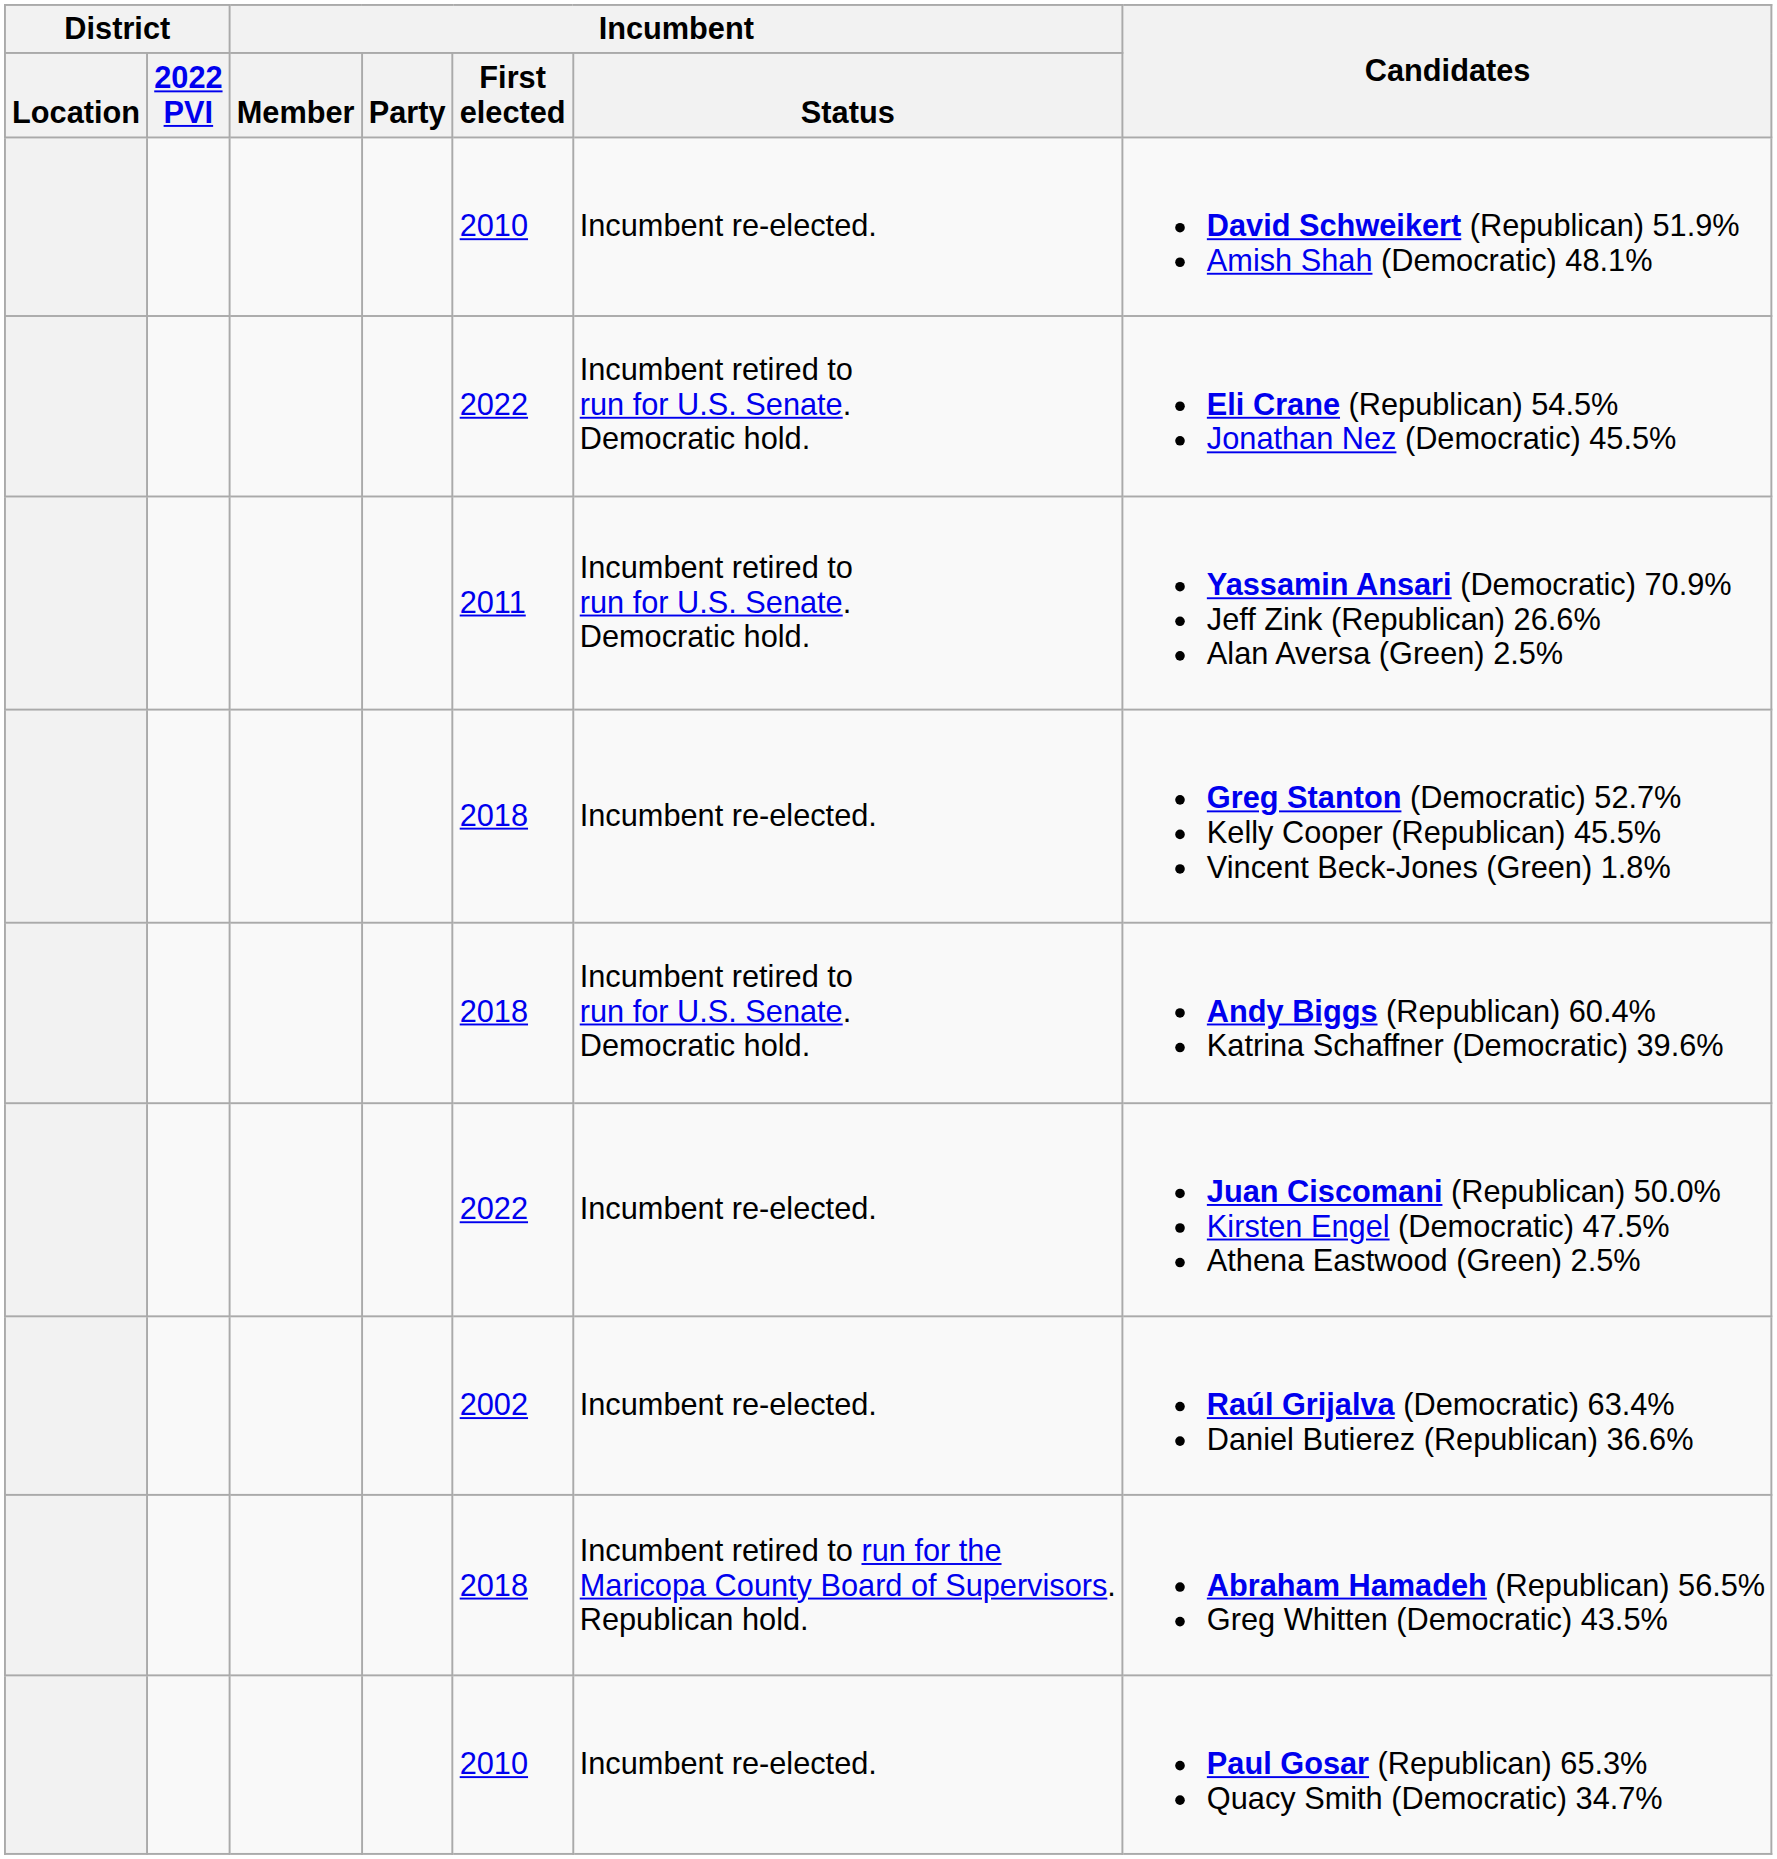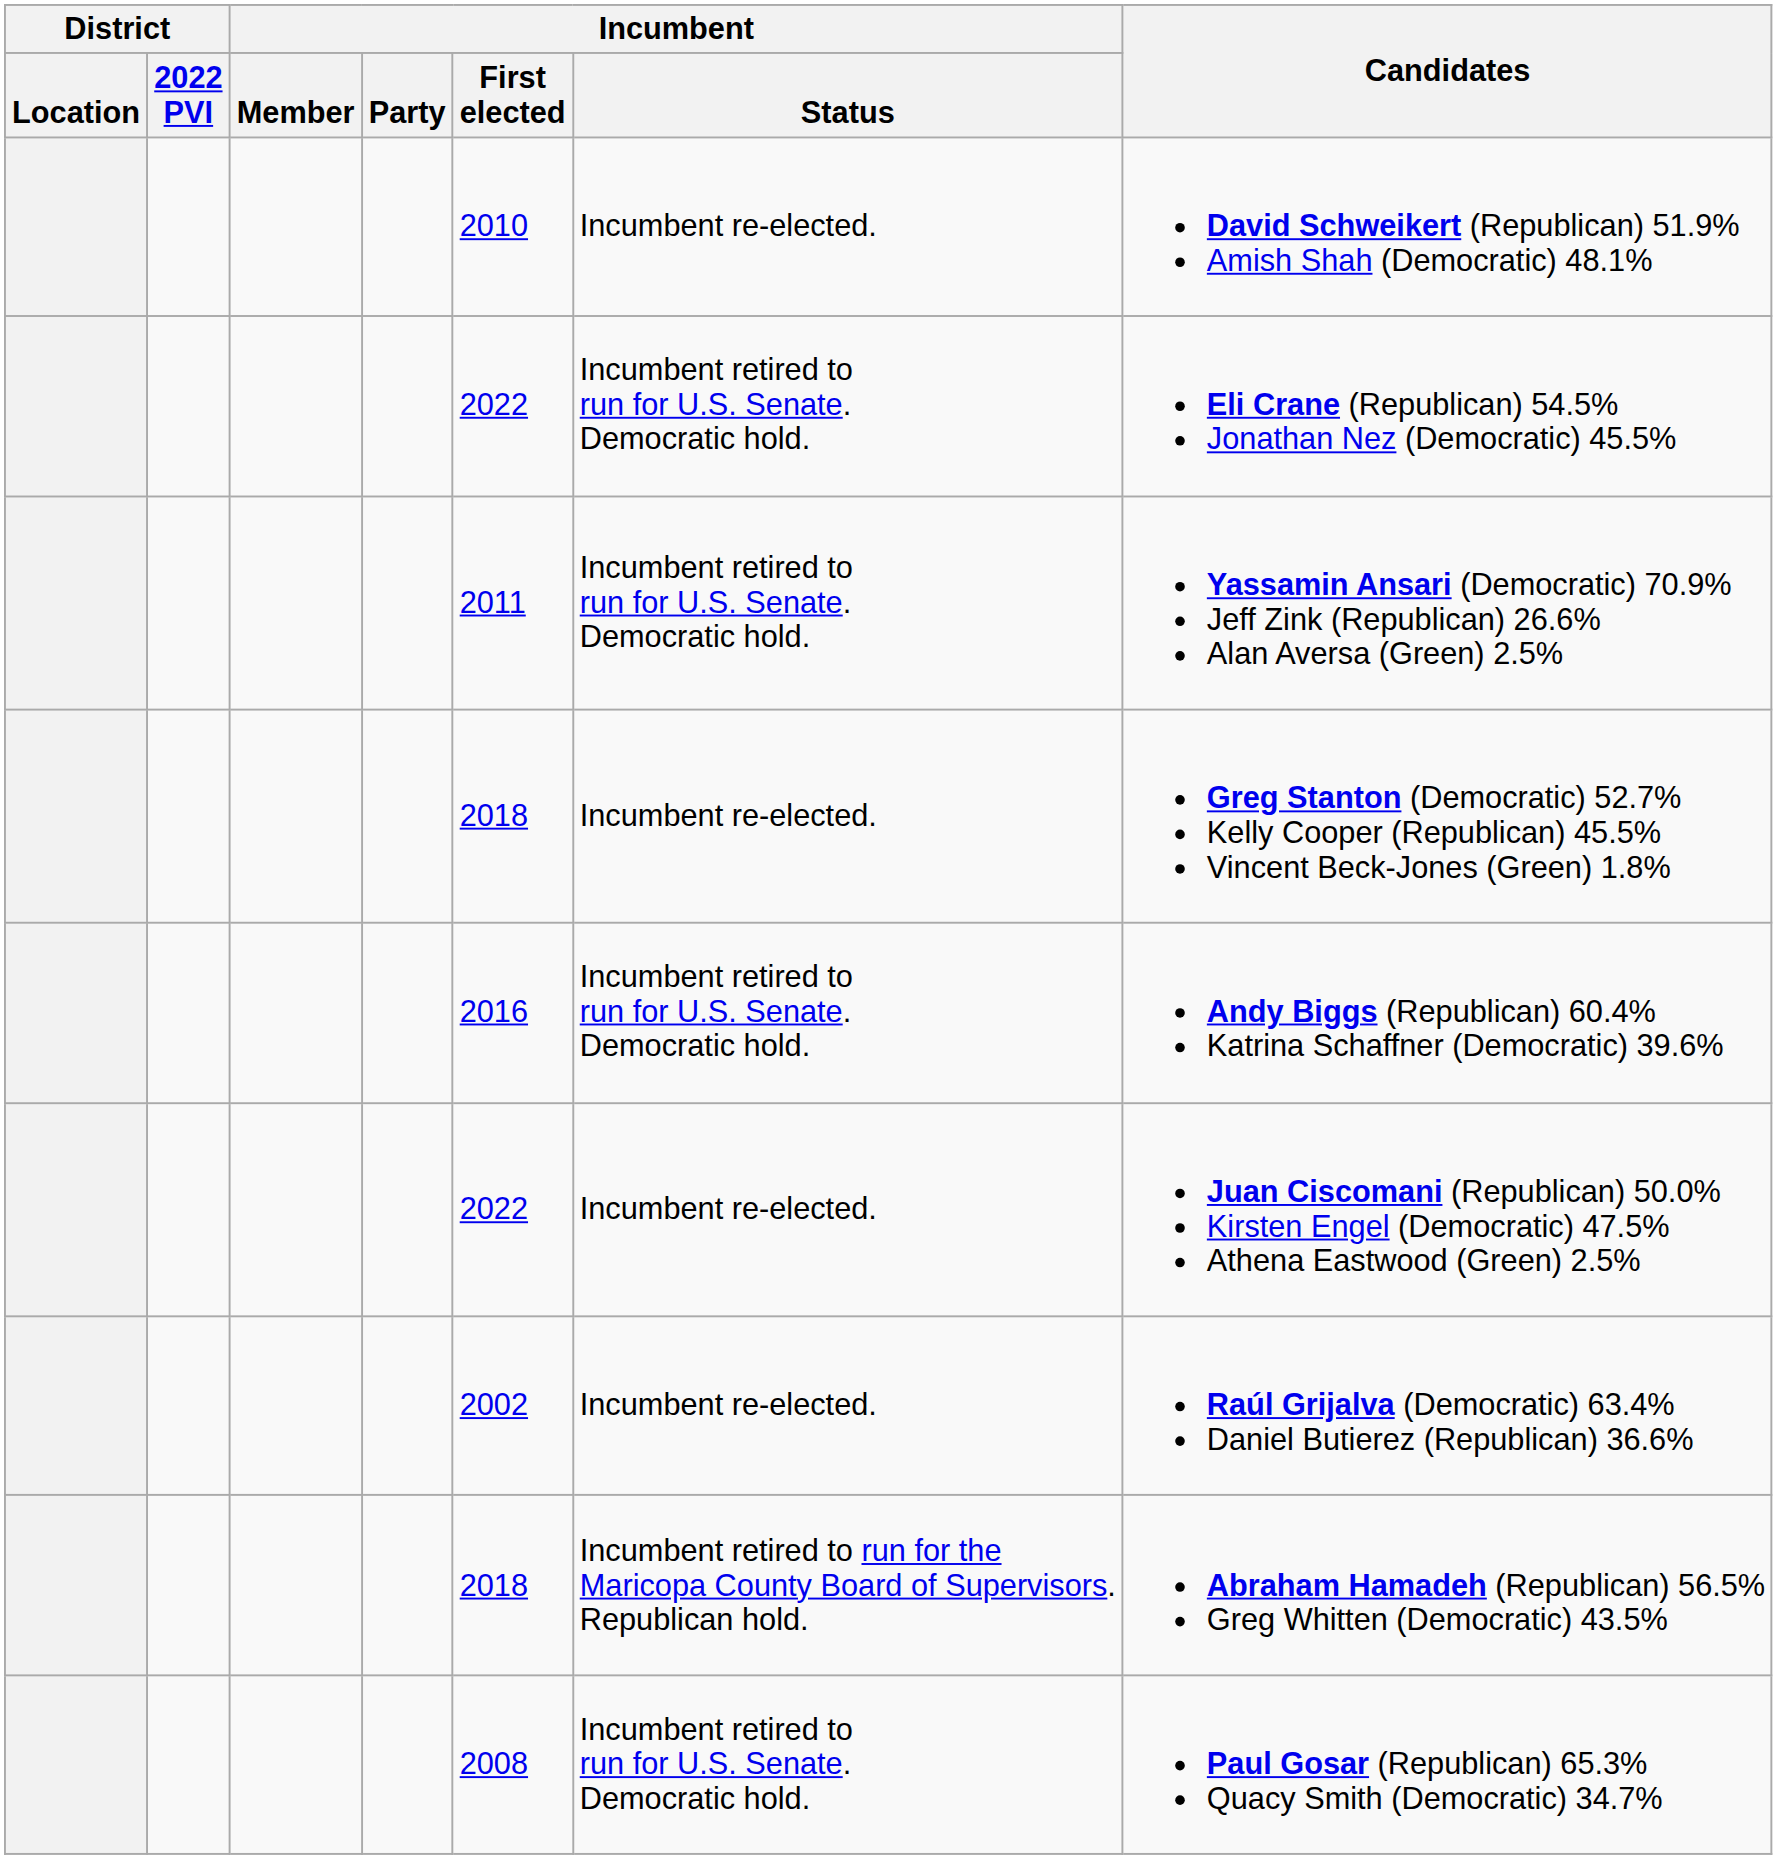(494, 1012) 2018 -> (494, 1012) 2016
(494, 1764) 2010 -> (494, 1764) 2008
(728, 1764) Incumbent re-elected. -> (716, 1764) Incumbent retired to run for U.S. Senate. Democratic hold.
